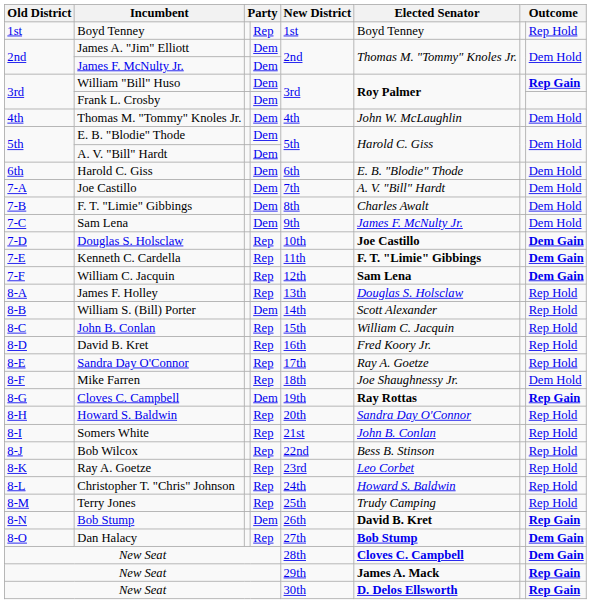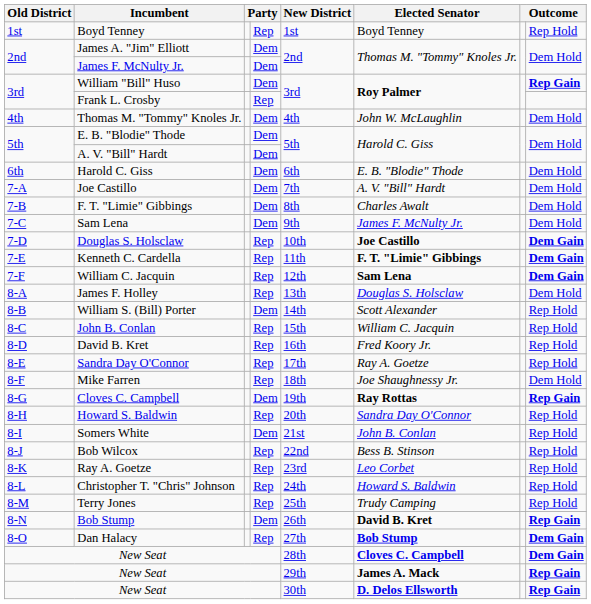(265, 100) Dem -> (263, 100) Rep
(553, 293) Rep Hold -> (555, 293) Dem Hold
(263, 432) Rep -> (265, 432) Dem
